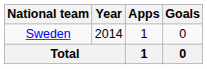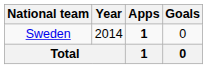(144, 34) normal -> (144, 34) bold
